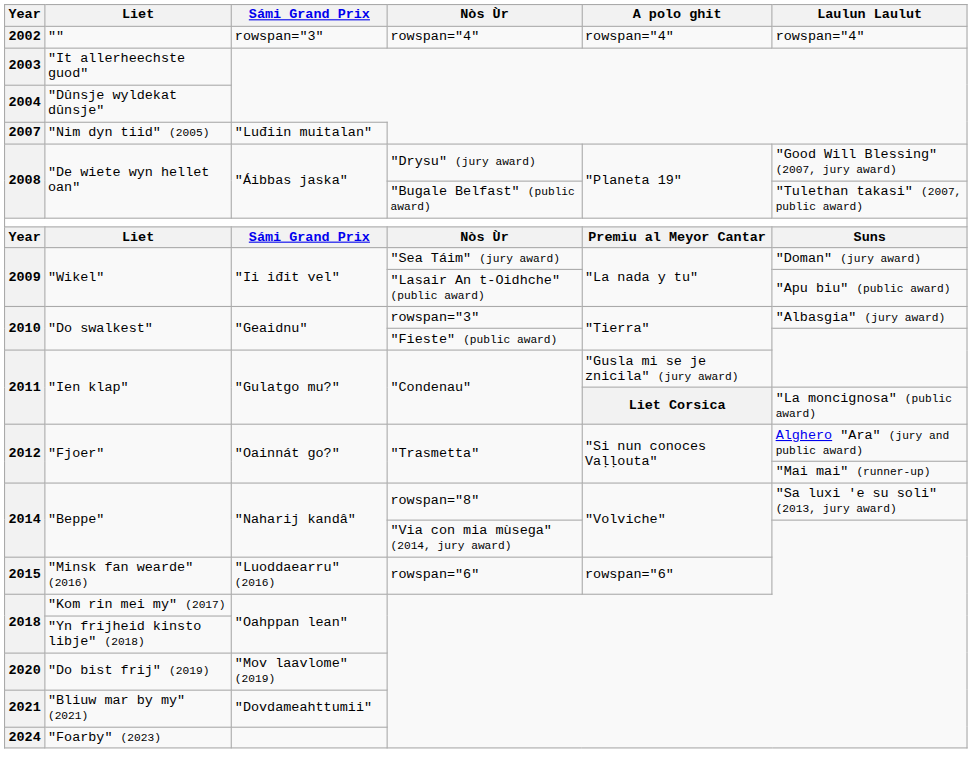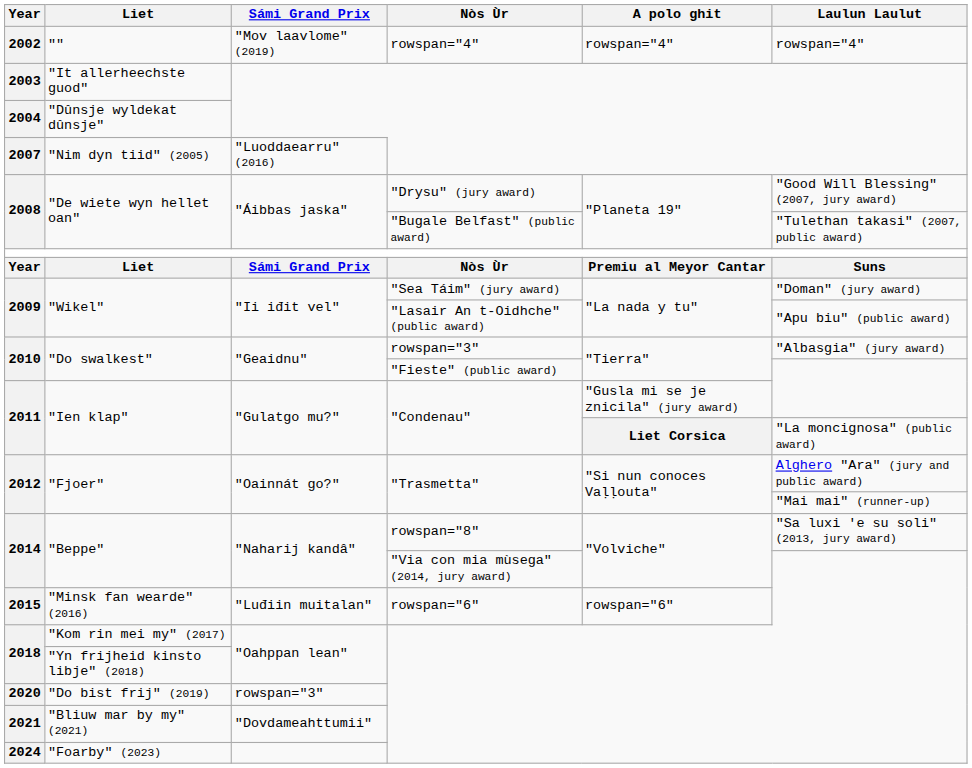(279, 37) rowspan="3" -> (291, 45) "Mov laavlome" (2019)
(303, 133) "Luđiin muitalan" -> (287, 156) "Luoddaearru" (2016)
(287, 575) "Luoddaearru" (2016) -> (303, 606) "Luđiin muitalan"
(291, 671) "Mov laavlome" (2019) -> (279, 694) rowspan="3"
